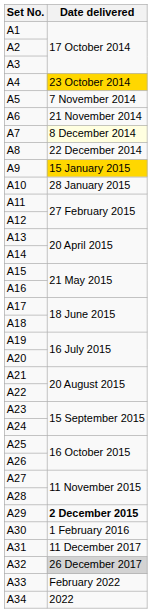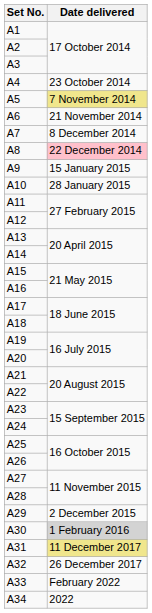(90, 82) gold background -> (90, 82) no background
(93, 99) no background -> (93, 99) khaki background
(93, 133) lightyellow background -> (93, 133) no background
(96, 151) no background -> (96, 151) pink background
(90, 168) gold background -> (90, 168) no background
(94, 513) bold -> (93, 513) normal
(89, 530) no background -> (89, 530) lightgrey background
(95, 548) no background -> (95, 548) khaki background
(96, 565) lightgrey background -> (96, 565) no background
